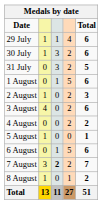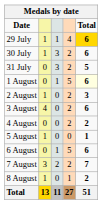(87, 39) no background -> (87, 39) gold background
(87, 81) no background -> (87, 81) lightyellow background
(57, 164) bold -> (57, 164) normal
